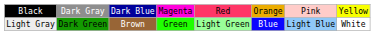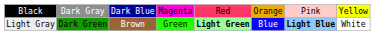(223, 24) normal -> (223, 24) bold
(311, 24) normal -> (311, 24) bold
